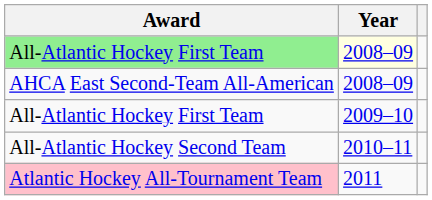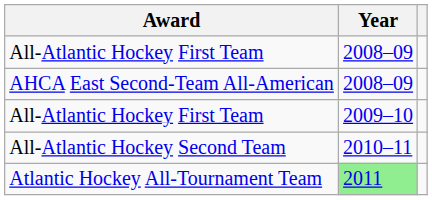(136, 52) lightgreen background -> (136, 52) no background
(378, 52) lightyellow background -> (378, 52) no background
(166, 178) pink background -> (166, 178) no background
(363, 178) no background -> (363, 178) lightgreen background
